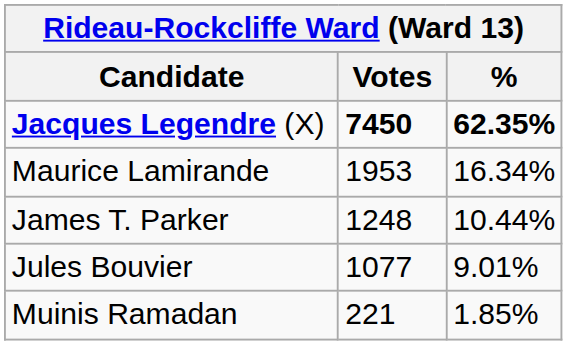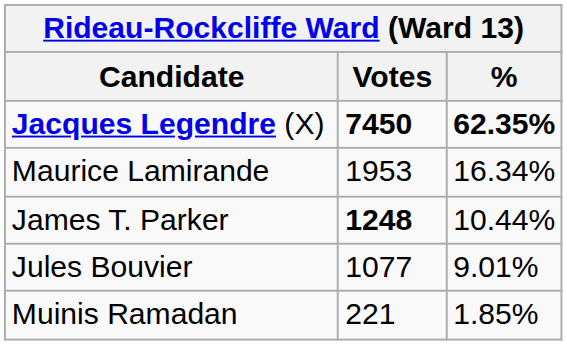(379, 219) normal -> (379, 219) bold
